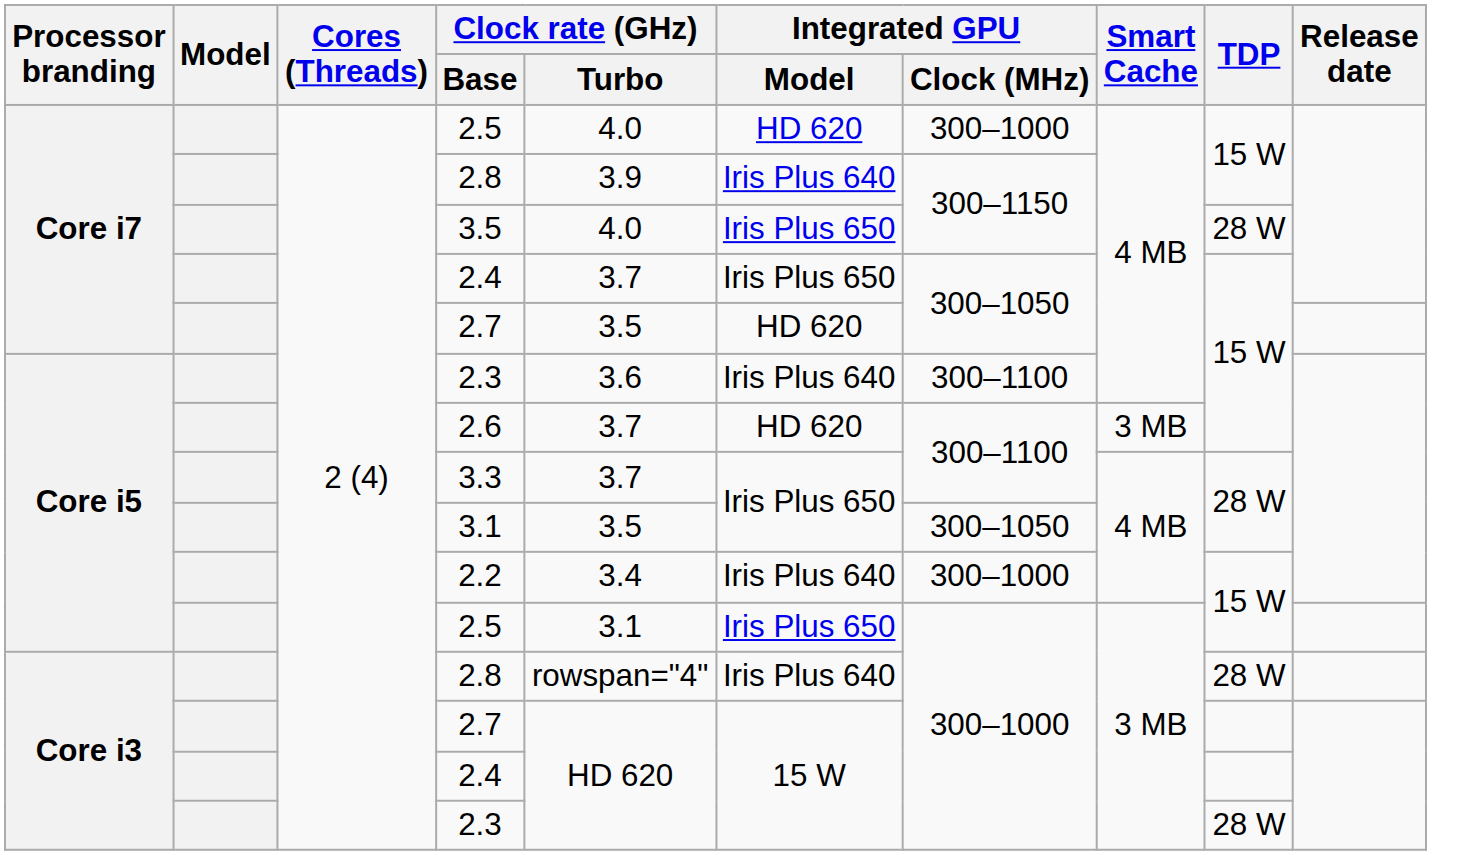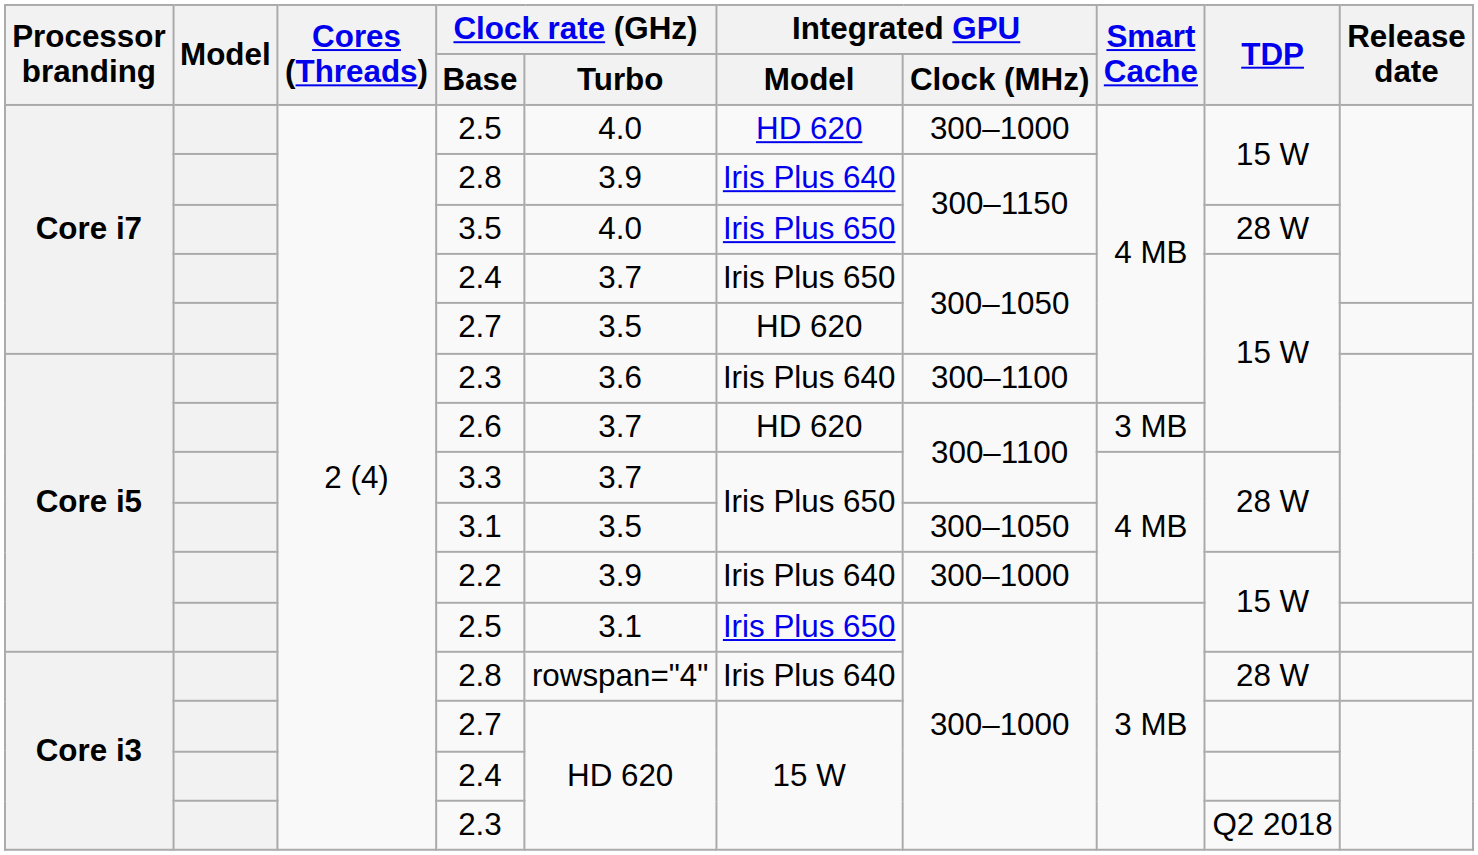(620, 576) 3.4 -> (620, 576) 3.9
(1249, 825) 28 W -> (1273, 825) Q2 2018
